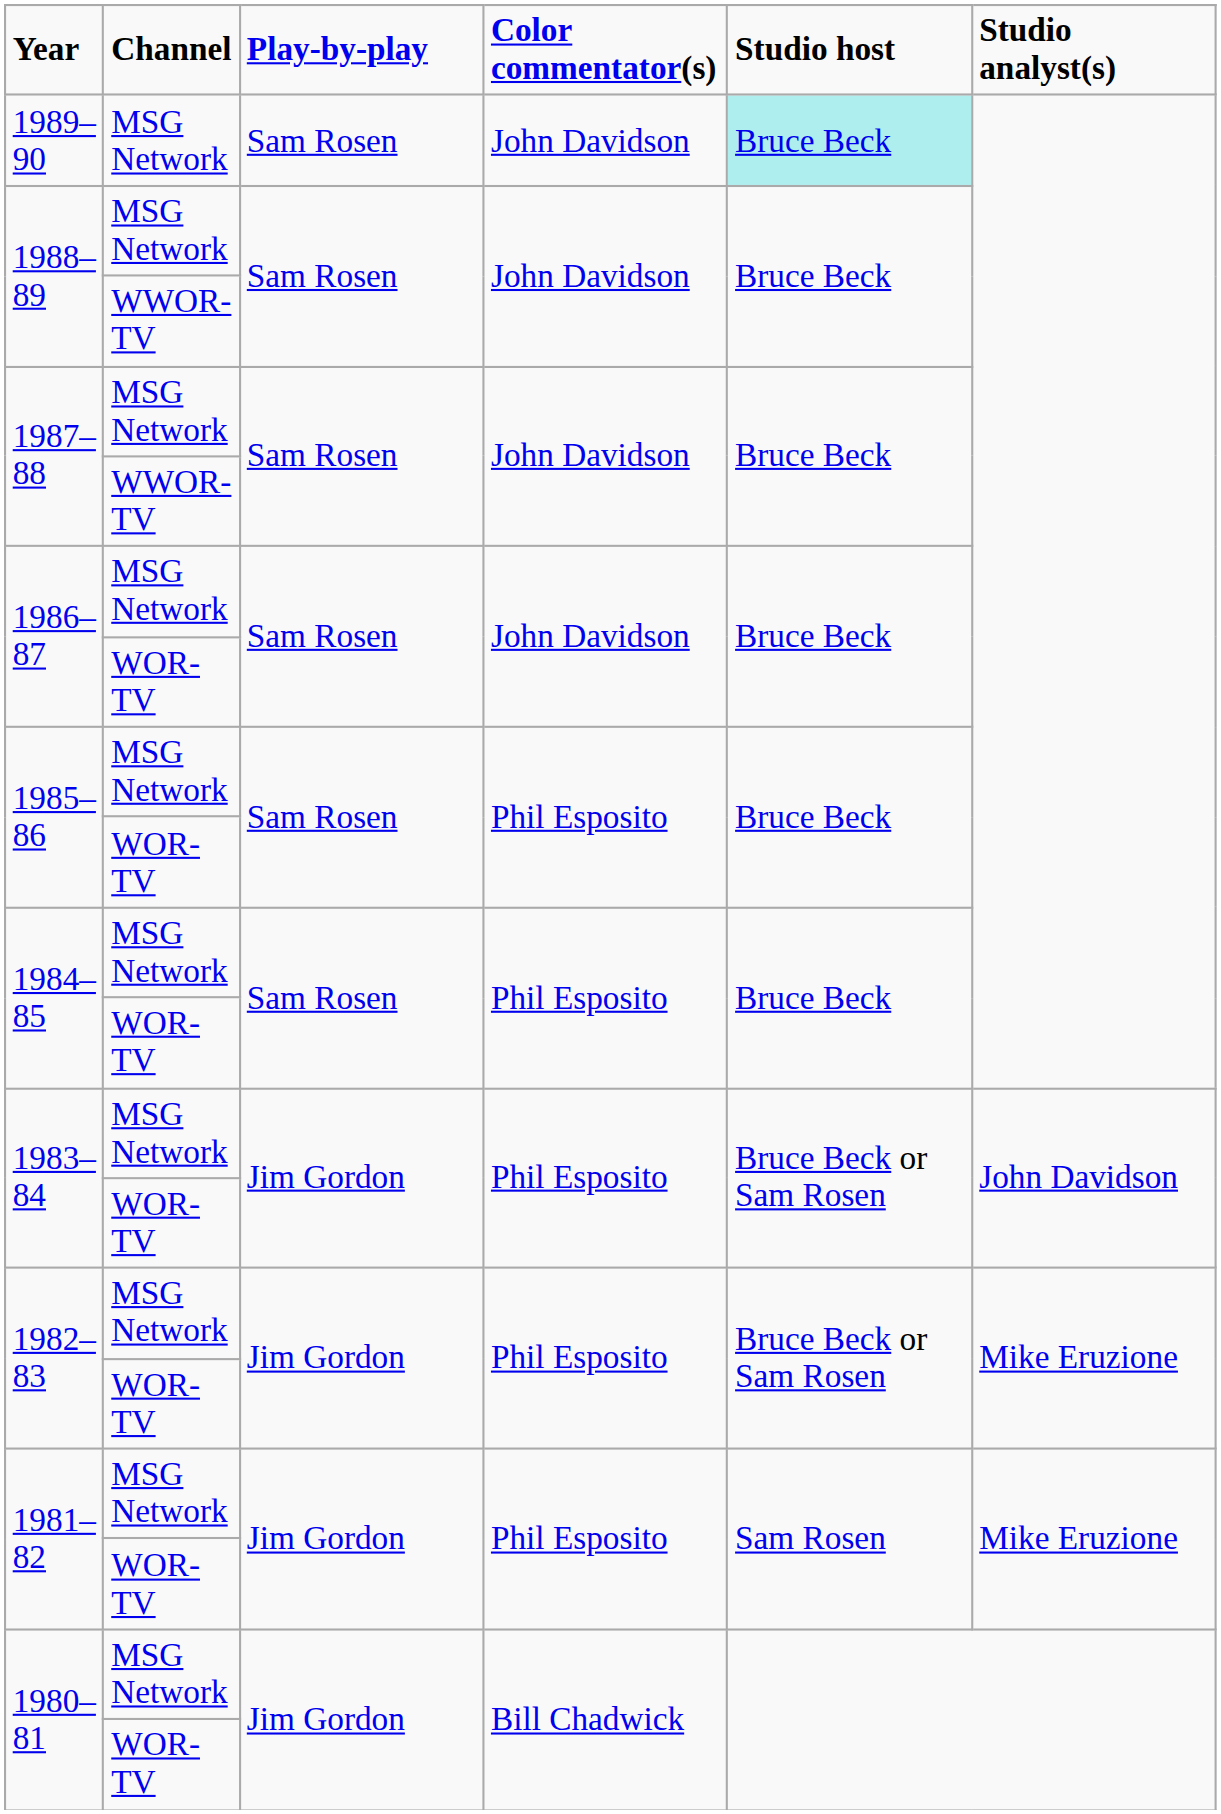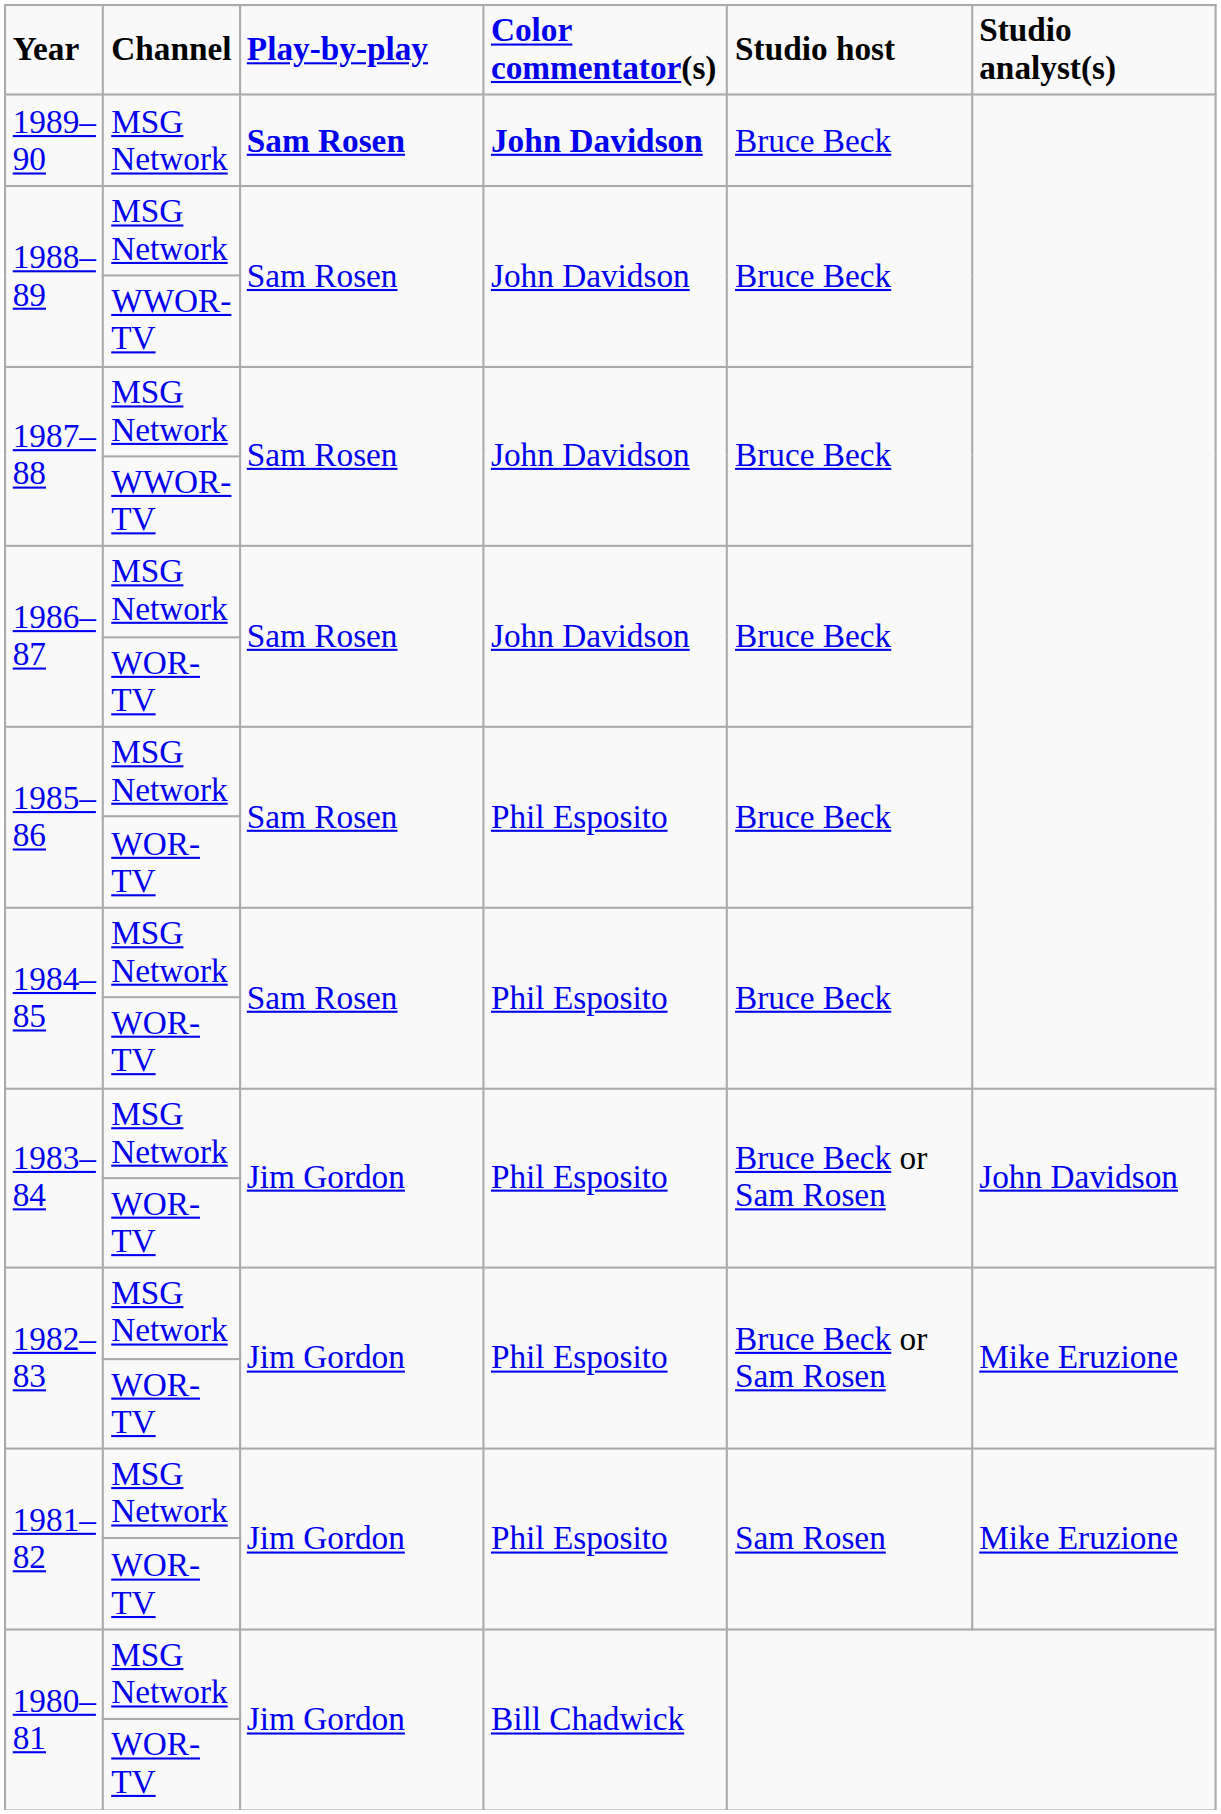(322, 139) normal -> (326, 139) bold
(590, 139) normal -> (597, 139) bold
(813, 139) paleturquoise background -> (813, 139) no background
